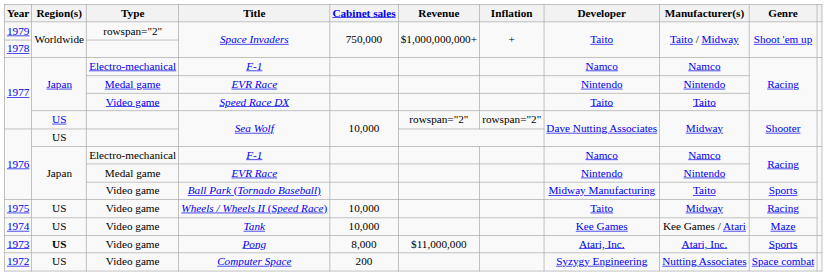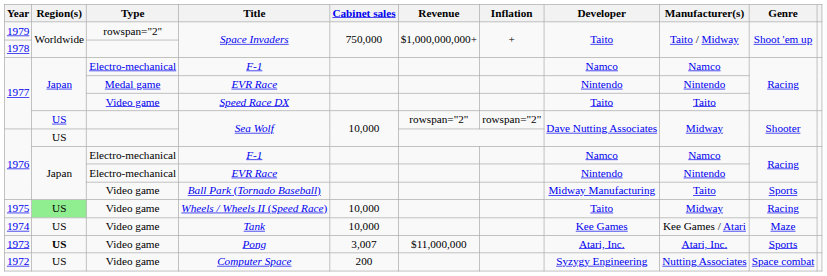(133, 173) Medal game -> (133, 173) Electro-mechanical
(59, 208) no background -> (59, 208) lightgreen background
(364, 244) 8,000 -> (364, 244) 3,007
